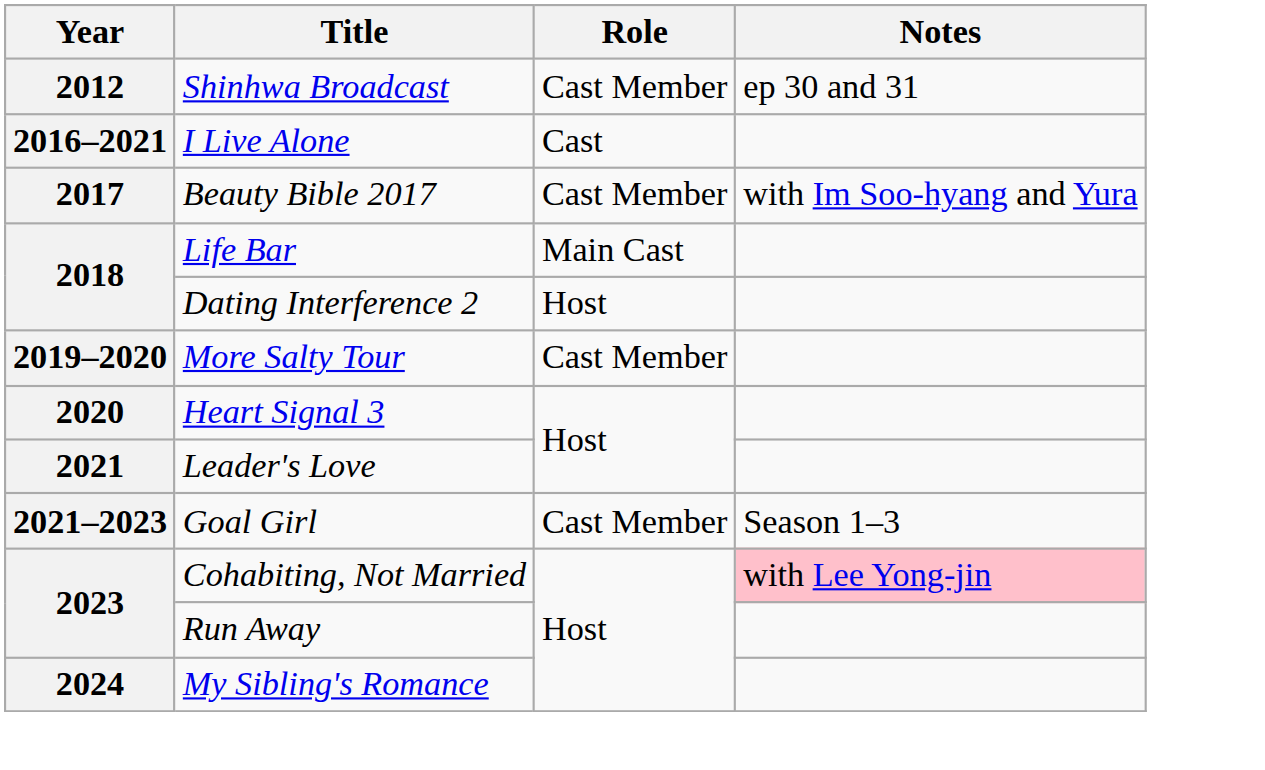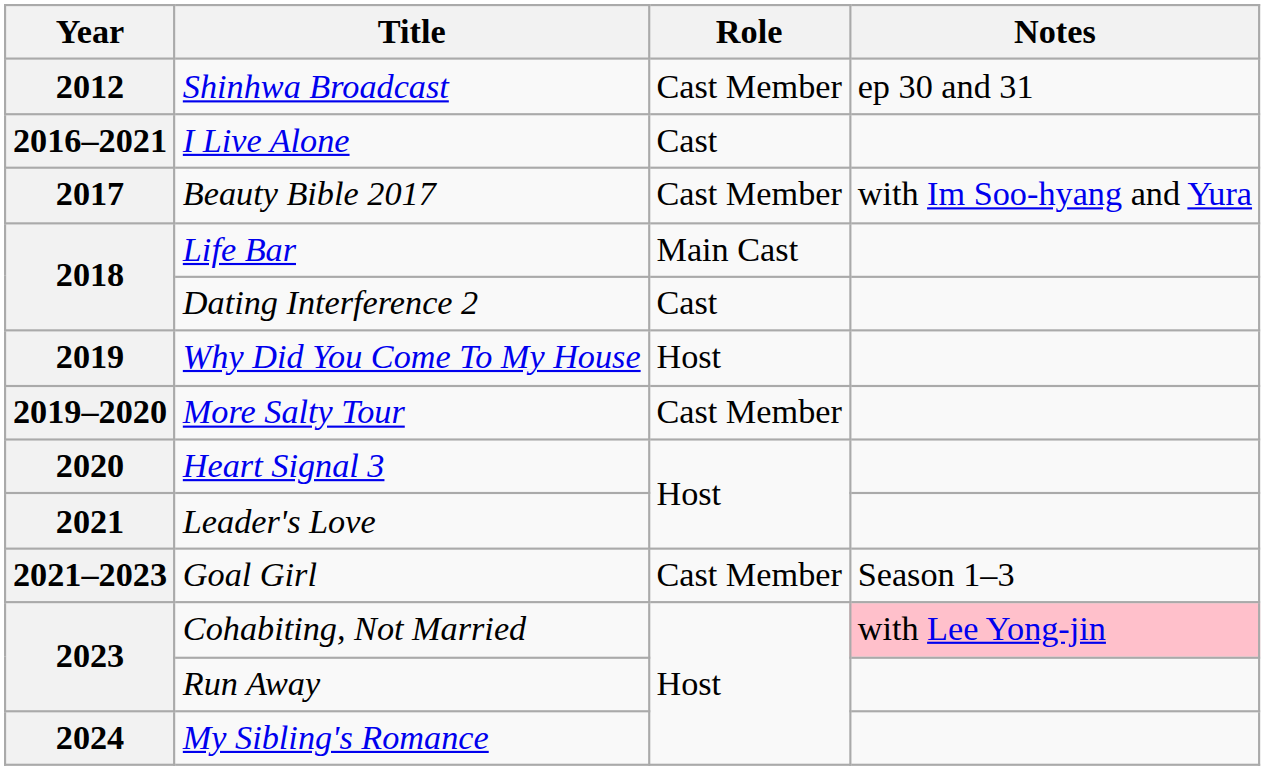(574, 303) Host -> (687, 303) Cast
+ row: (412, 357)
